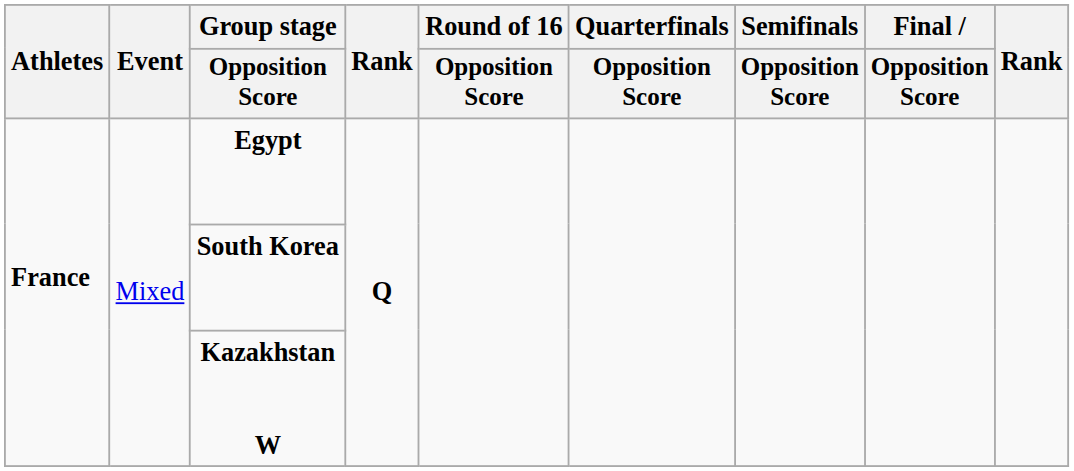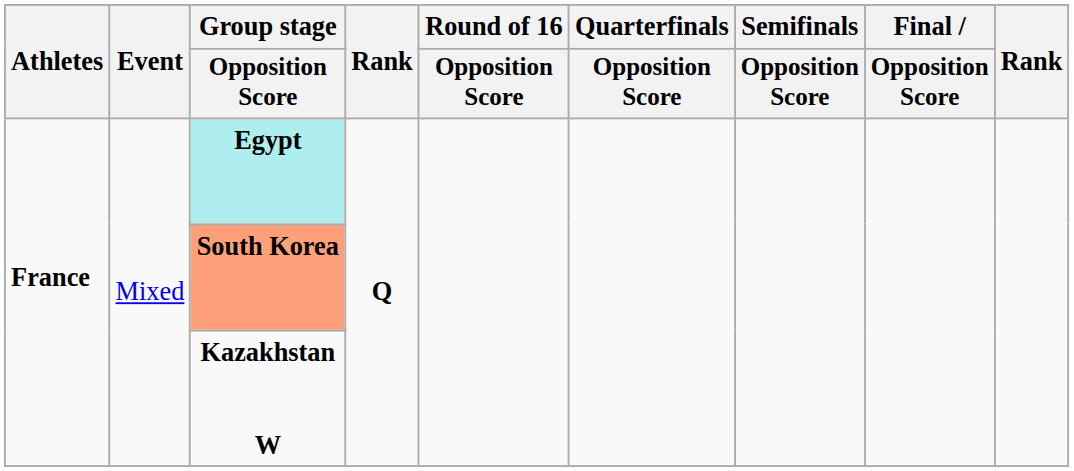(268, 140) no background -> (268, 140) paleturquoise background
(268, 246) no background -> (268, 246) lightsalmon background
